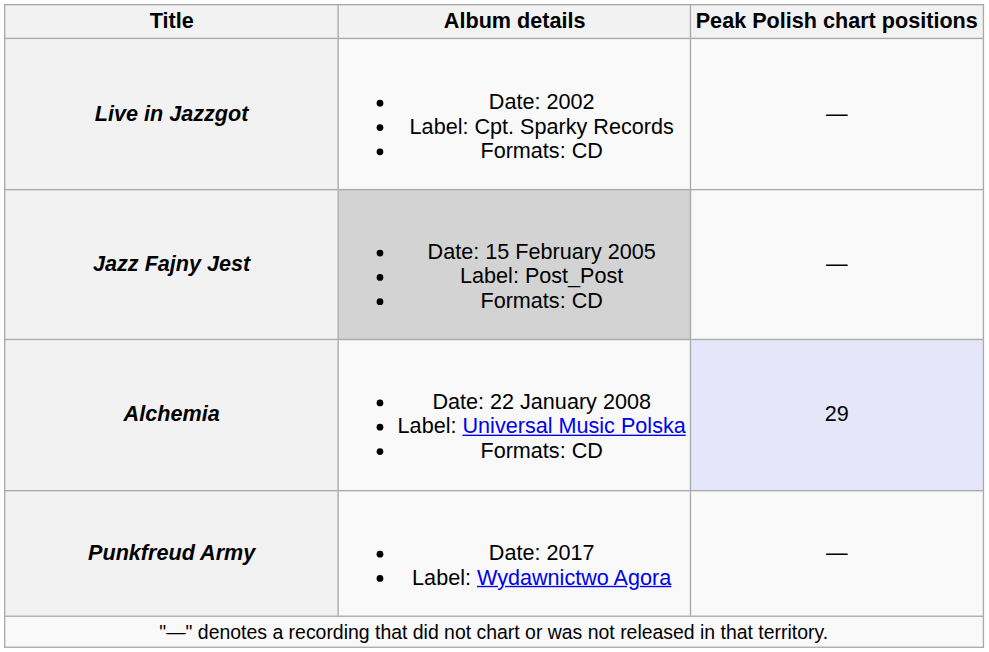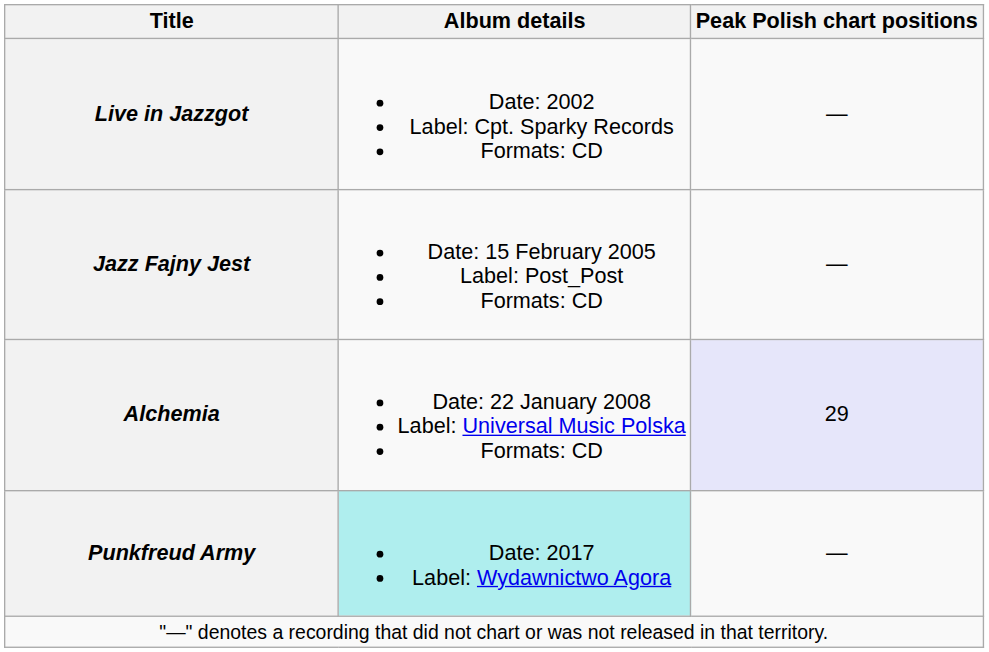(515, 277) lightgrey background -> (515, 277) no background
(515, 565) no background -> (515, 565) paleturquoise background
